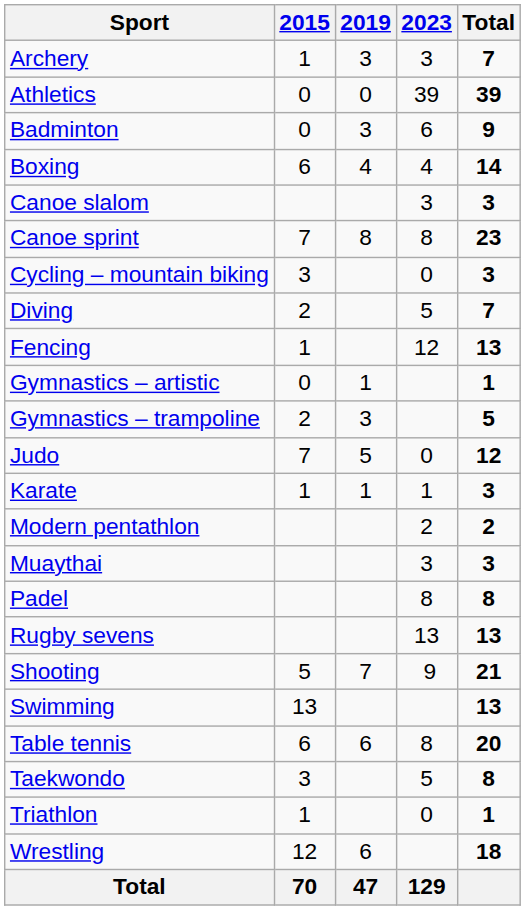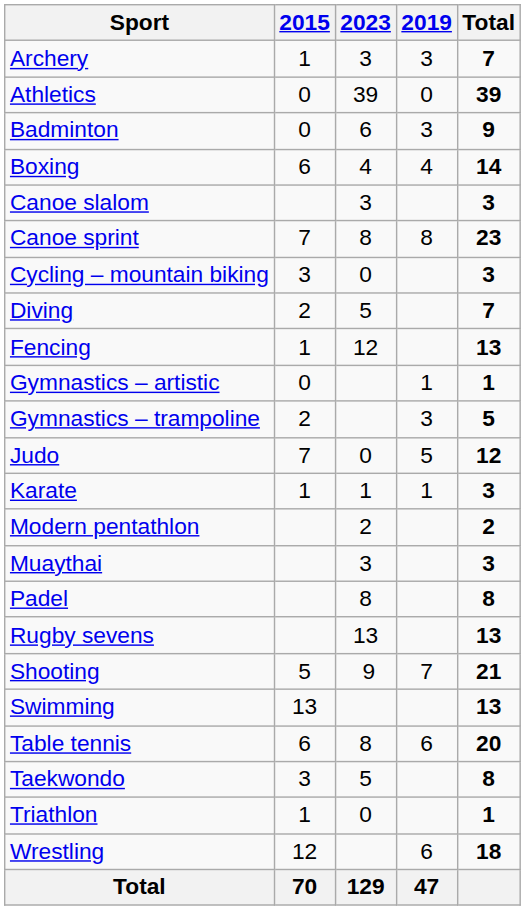columns swapped: (366, 22) <-> (427, 22)
